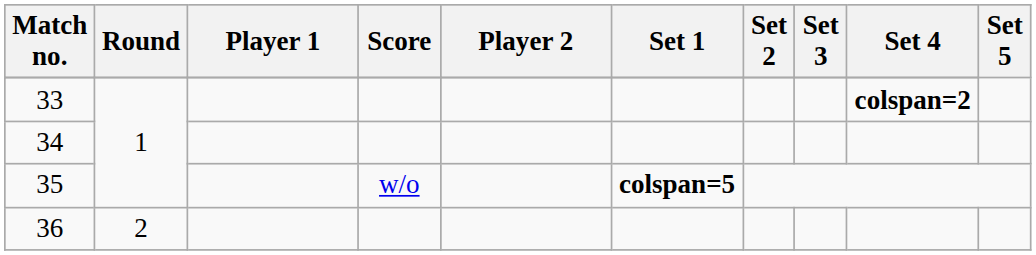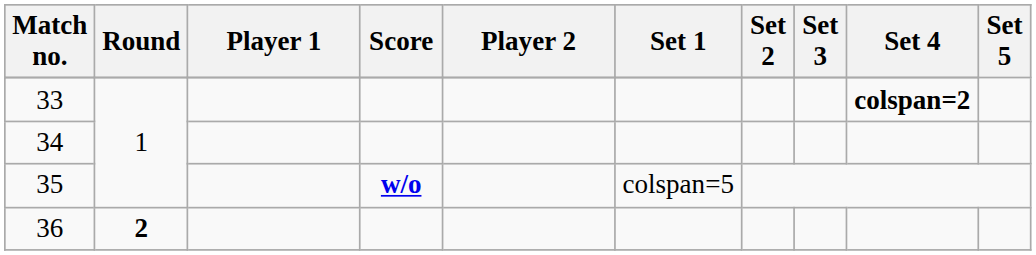(399, 185) normal -> (401, 185) bold
(677, 185) bold -> (678, 185) normal
(141, 227) normal -> (141, 227) bold
